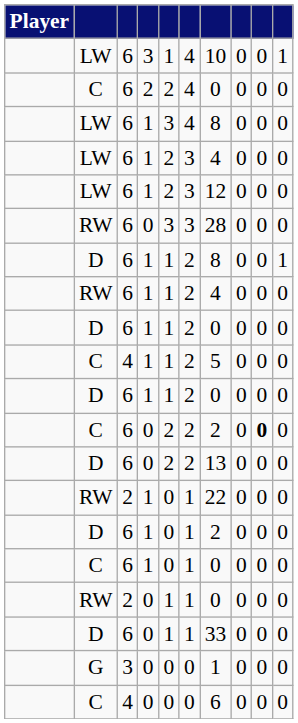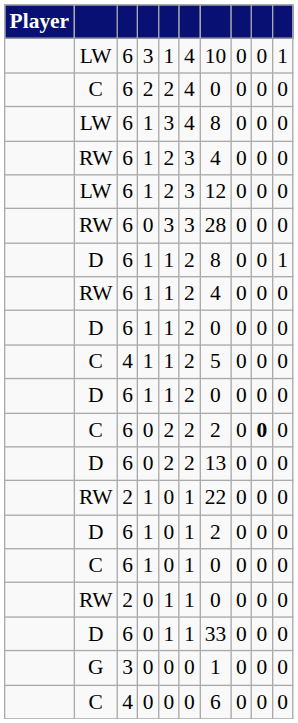(96, 157) LW -> (96, 157) RW
